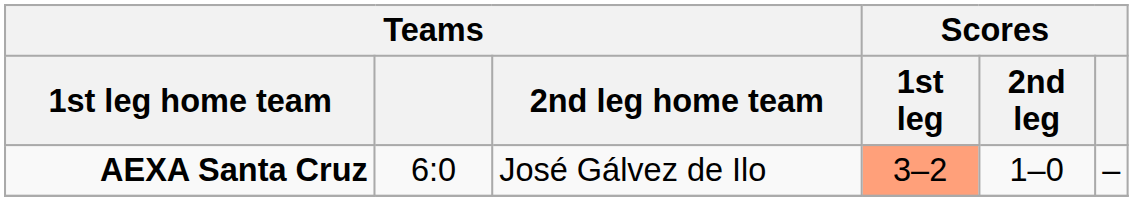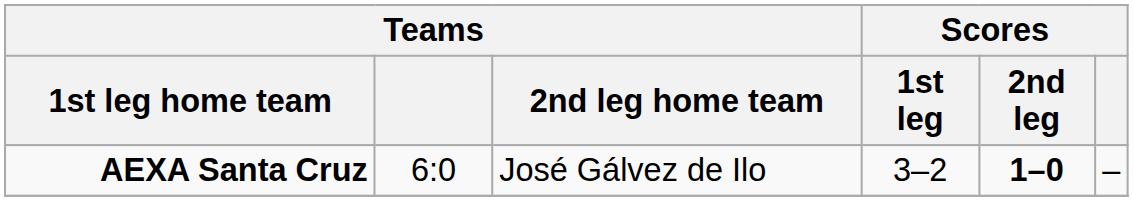(920, 169) lightsalmon background -> (920, 169) no background
(1037, 169) normal -> (1037, 169) bold
